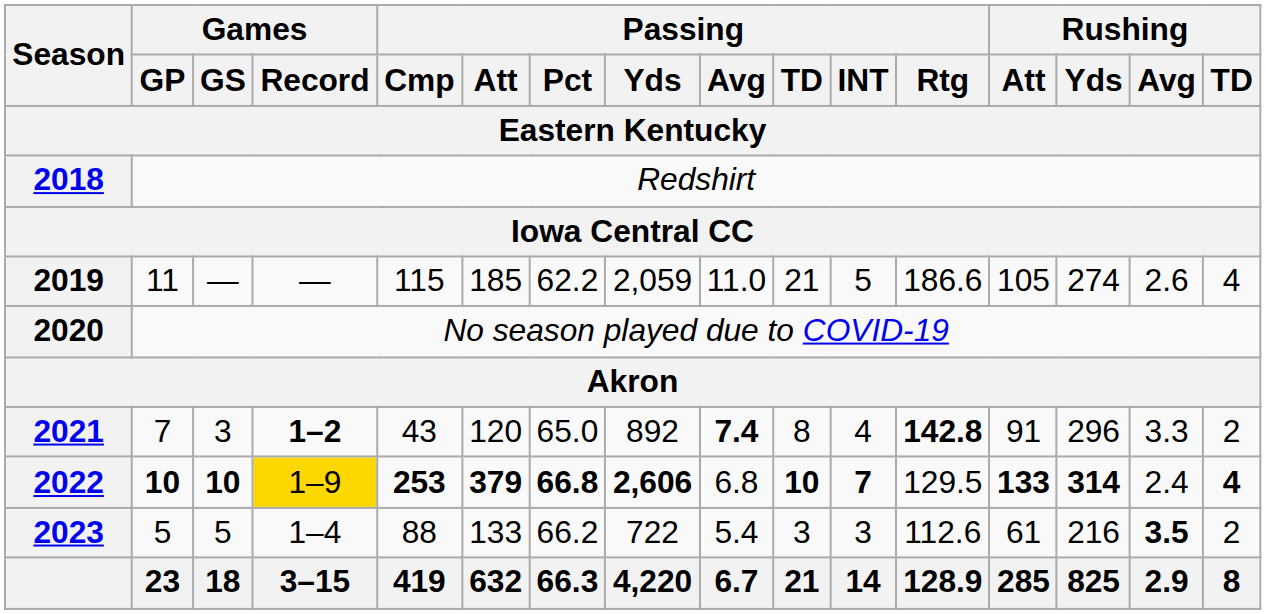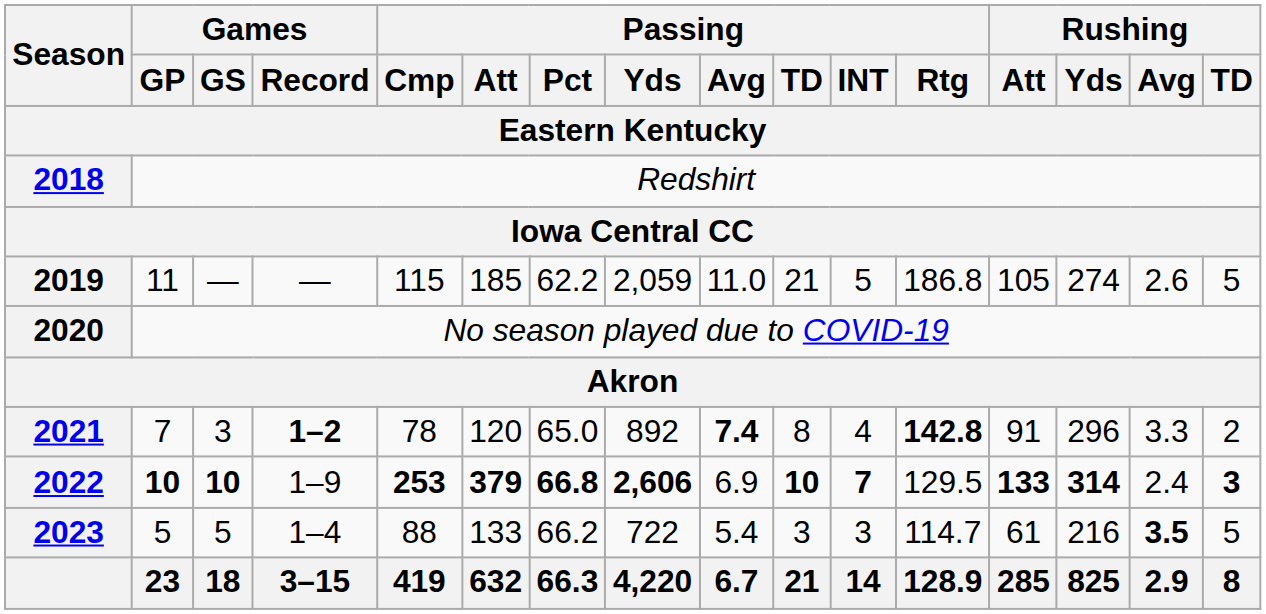(943, 280) 186.6 -> (943, 280) 186.8
(1232, 280) 4 -> (1232, 280) 5
(419, 431) 43 -> (419, 431) 78
(315, 481) gold background -> (315, 481) no background
(736, 481) 6.8 -> (736, 481) 6.9
(1232, 481) 4 -> (1232, 481) 3
(943, 532) 112.6 -> (943, 532) 114.7
(1232, 532) 2 -> (1232, 532) 5
